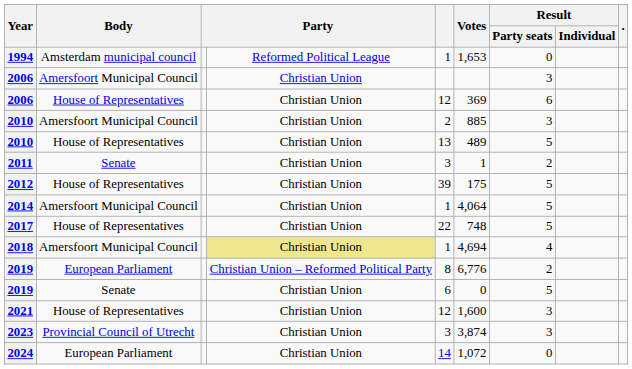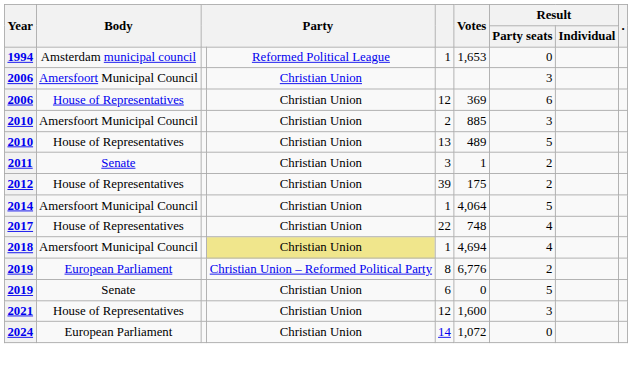(549, 184) 5 -> (549, 184) 2
(549, 226) 5 -> (549, 226) 4
- row: (20, 332)
